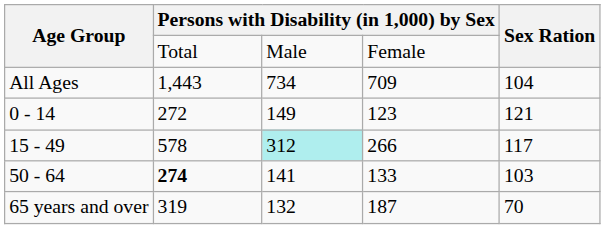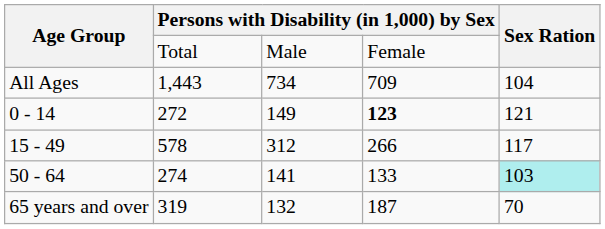(382, 113) normal -> (382, 113) bold
(281, 144) paleturquoise background -> (281, 144) no background
(172, 176) bold -> (172, 176) normal
(519, 176) no background -> (519, 176) paleturquoise background
